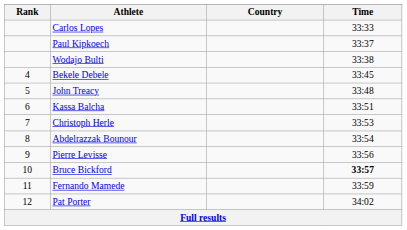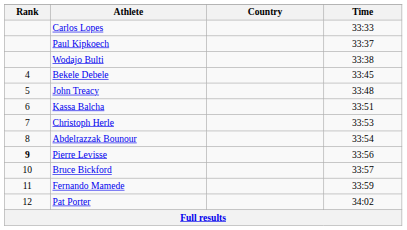(27, 154) normal -> (27, 154) bold
(363, 170) bold -> (363, 170) normal
